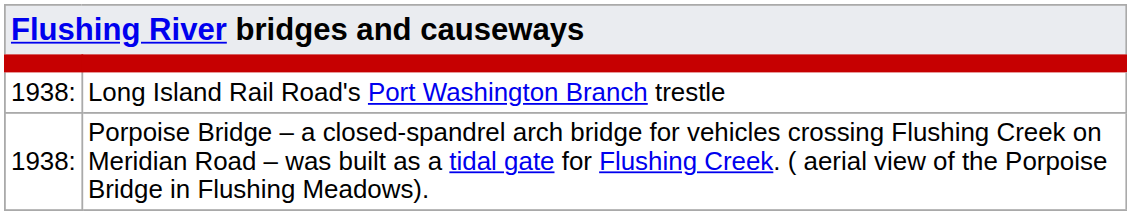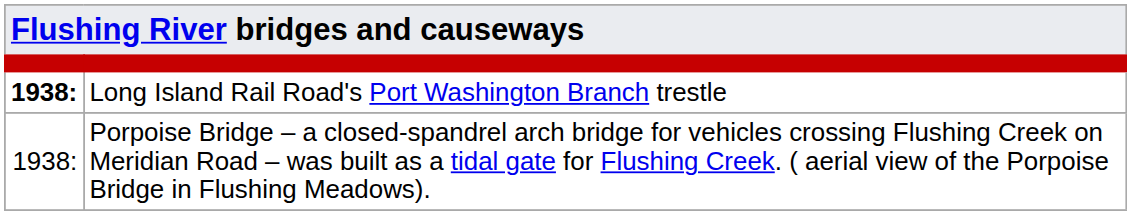(43, 92) normal -> (44, 92) bold
